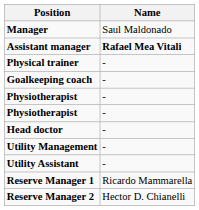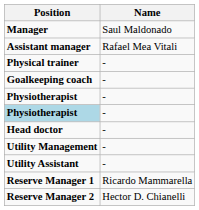(142, 46) bold -> (140, 46) normal
(42, 113) no background -> (42, 113) lightblue background
